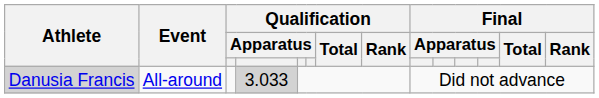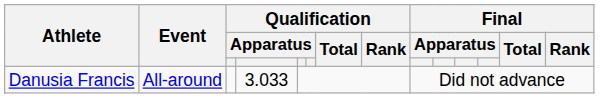(72, 80) lightgrey background -> (72, 80) no background
(266, 80) lightgrey background -> (266, 80) no background
